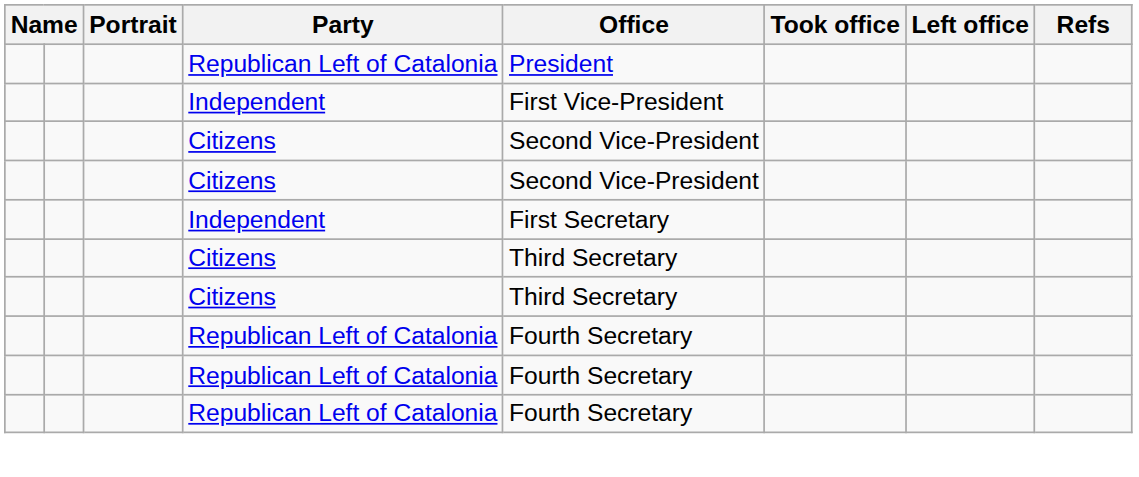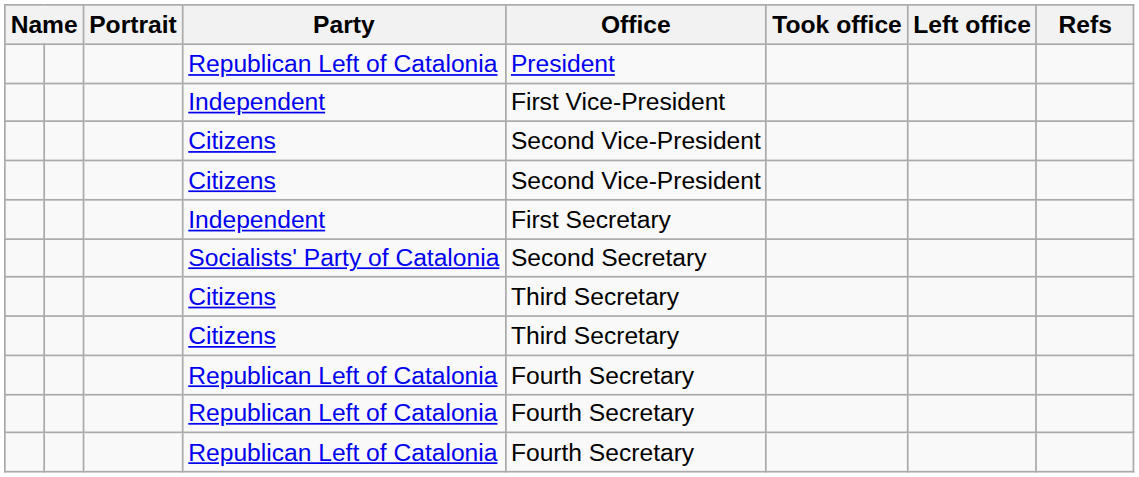+ row: (24, 258)
